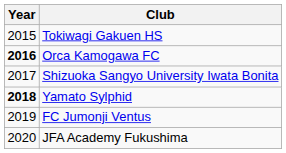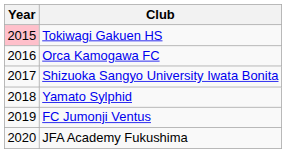(22, 35) no background -> (22, 35) pink background
(22, 55) bold -> (22, 55) normal
(22, 96) bold -> (22, 96) normal
